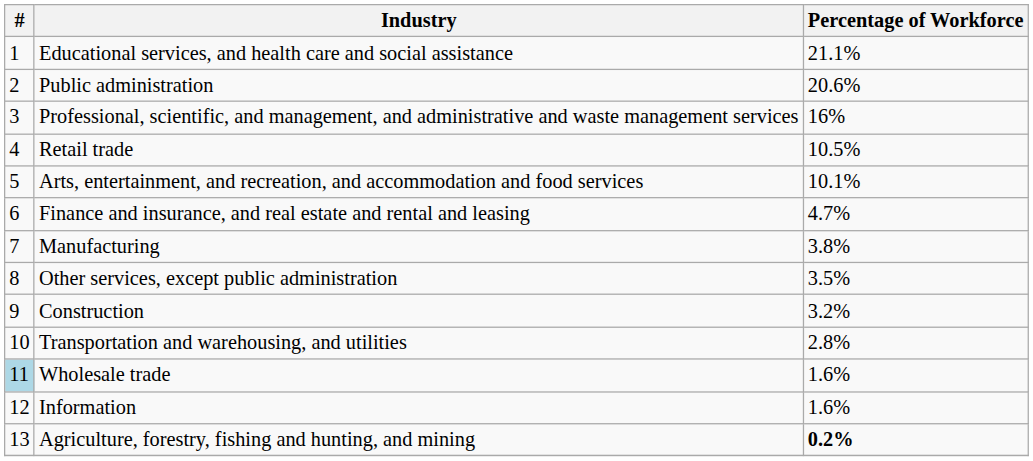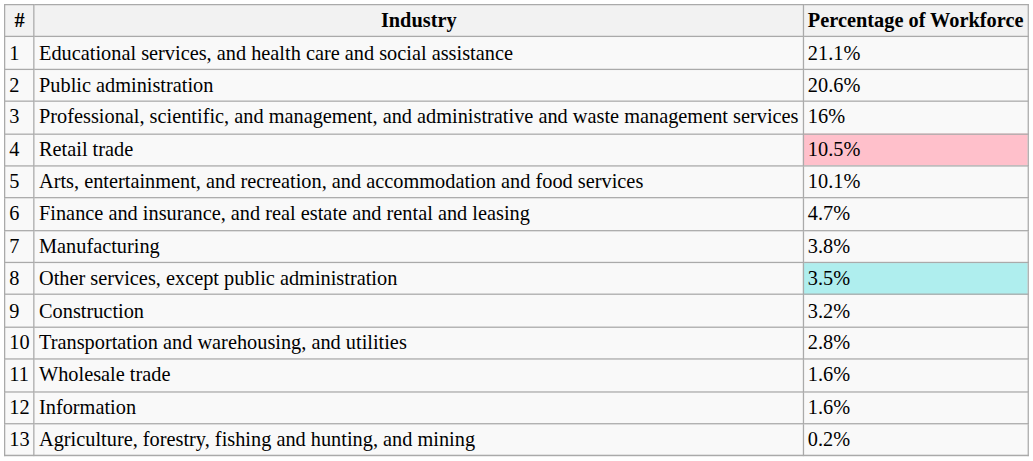(834, 149) no background -> (834, 149) pink background
(829, 278) no background -> (829, 278) paleturquoise background
(19, 375) lightblue background -> (19, 375) no background
(831, 439) bold -> (829, 439) normal
